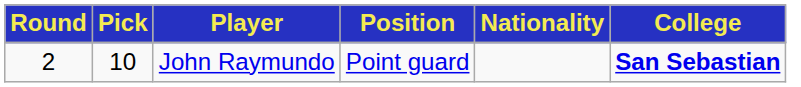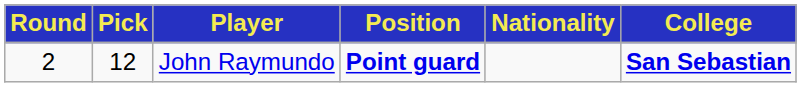(123, 61) 10 -> (123, 61) 12
(408, 61) normal -> (413, 61) bold
